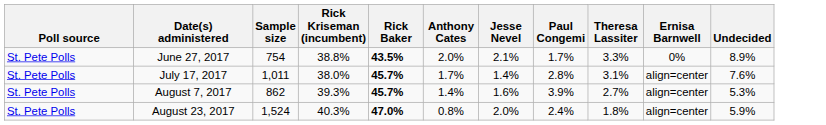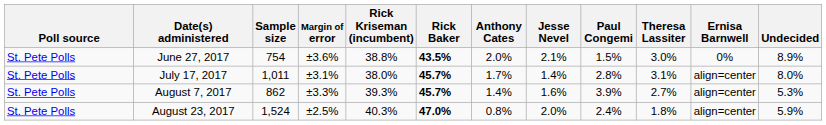+ column: (322, 33)
(561, 57) 1.7% -> (609, 57) 1.5%
(616, 57) 3.3% -> (664, 57) 3.0%
(742, 75) 7.6% -> (790, 75) 8.0%
